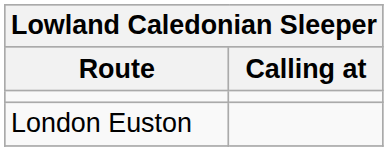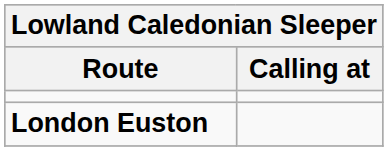(101, 123) normal -> (110, 123) bold
